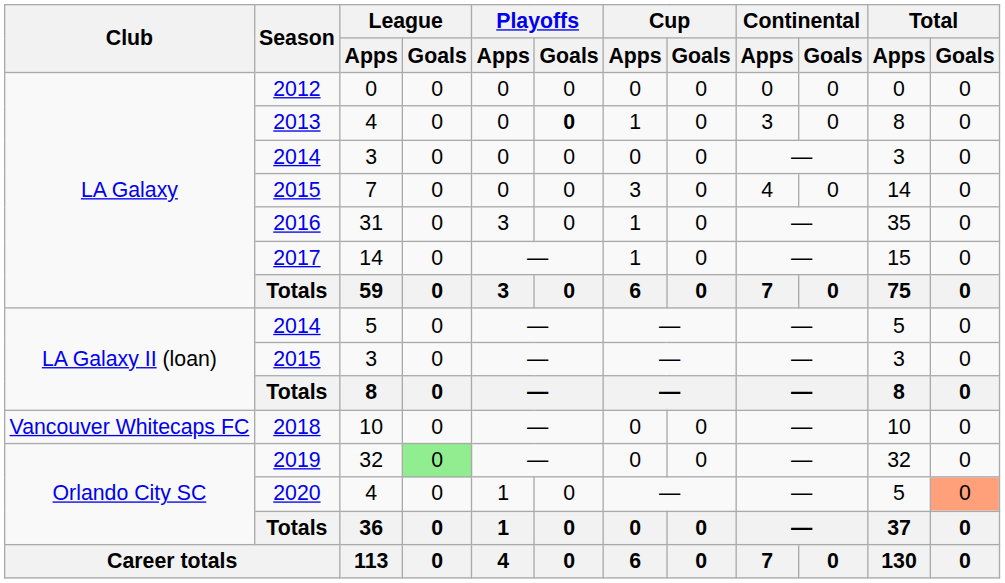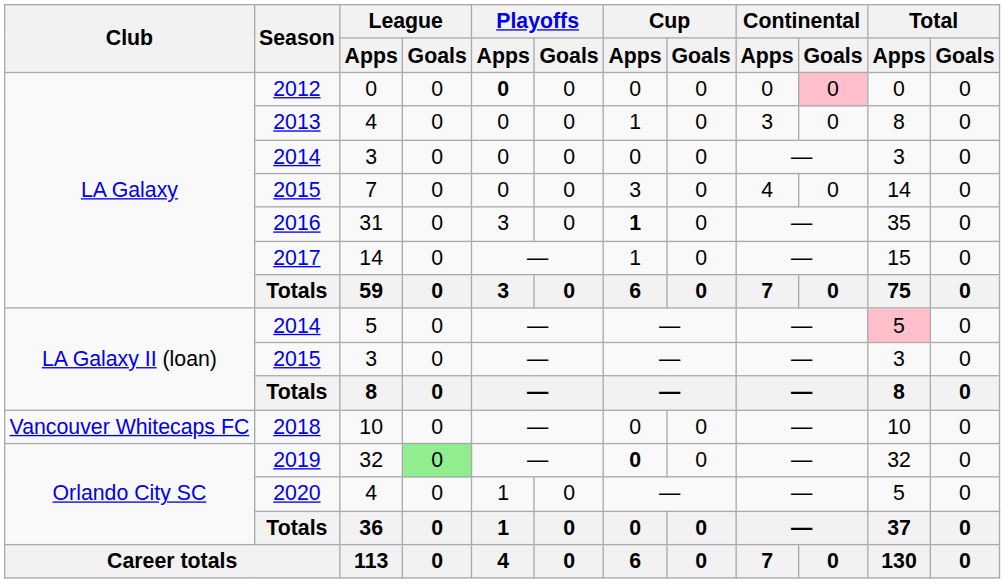(503, 88) normal -> (503, 88) bold
(833, 88) no background -> (833, 88) pink background
(569, 122) bold -> (569, 122) normal
(635, 223) normal -> (635, 223) bold
(899, 325) no background -> (899, 325) pink background
(635, 460) normal -> (635, 460) bold
(965, 493) lightsalmon background -> (965, 493) no background
